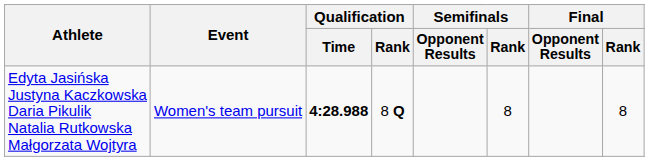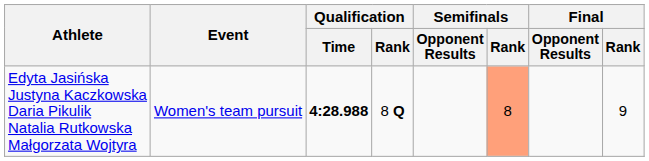(508, 112) no background -> (508, 112) lightsalmon background
(623, 112) 8 -> (623, 112) 9
